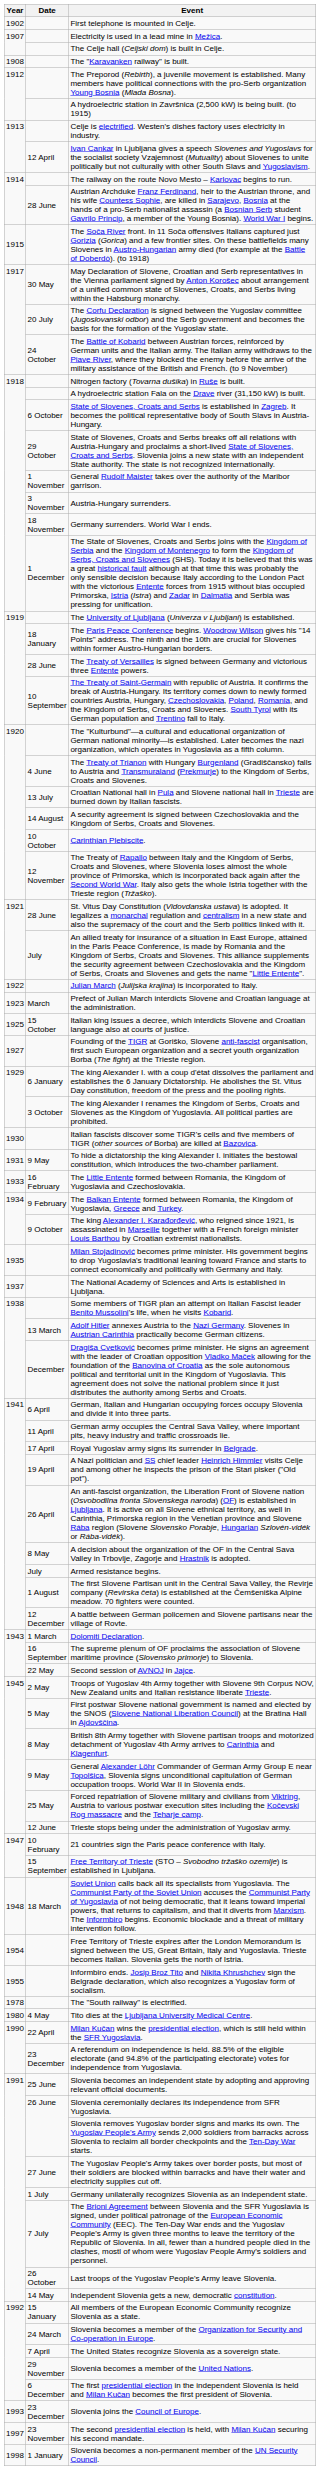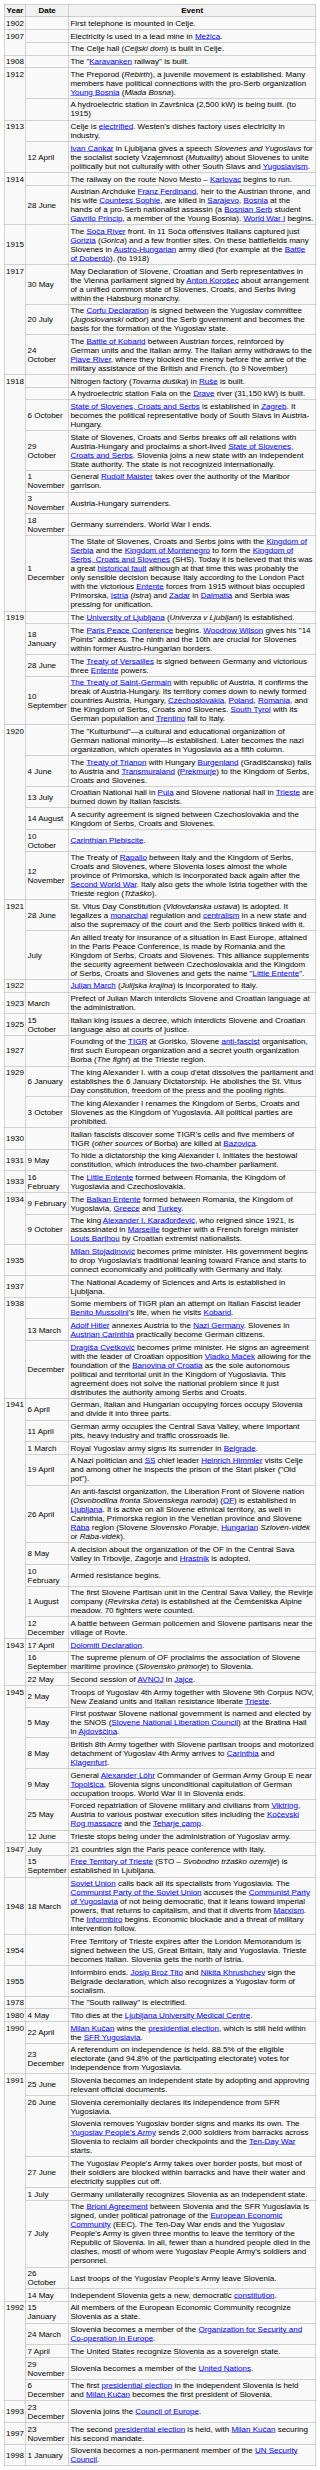(41, 1448) 17 April -> (42, 1448) 1 March
(35, 1571) July -> (44, 1575) 10 February
(42, 1636) 1 March -> (41, 1645) 17 April
(44, 1844) 10 February -> (35, 1849) July
